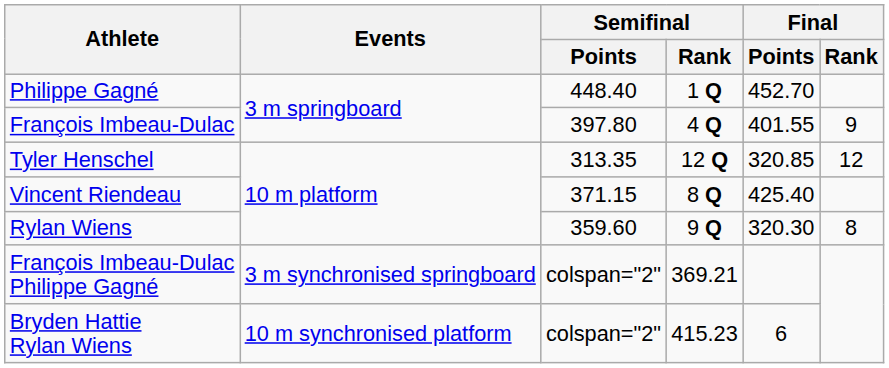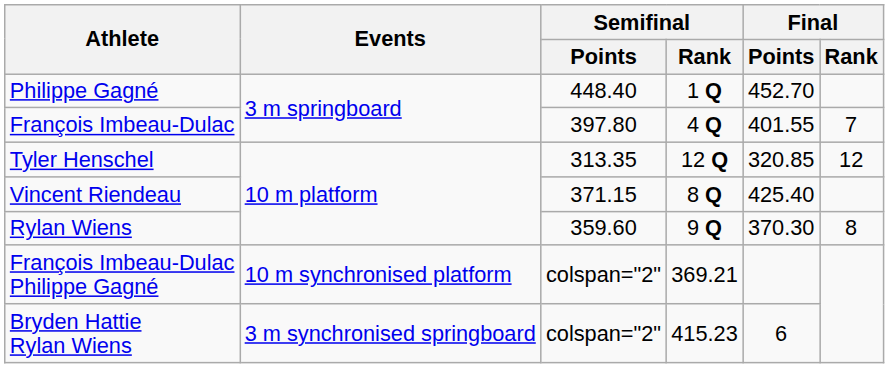(851, 125) 9 -> (851, 125) 7
(781, 228) 320.30 -> (781, 228) 370.30
(390, 275) 3 m synchronised springboard -> (378, 275) 10 m synchronised platform
(378, 333) 10 m synchronised platform -> (390, 333) 3 m synchronised springboard
